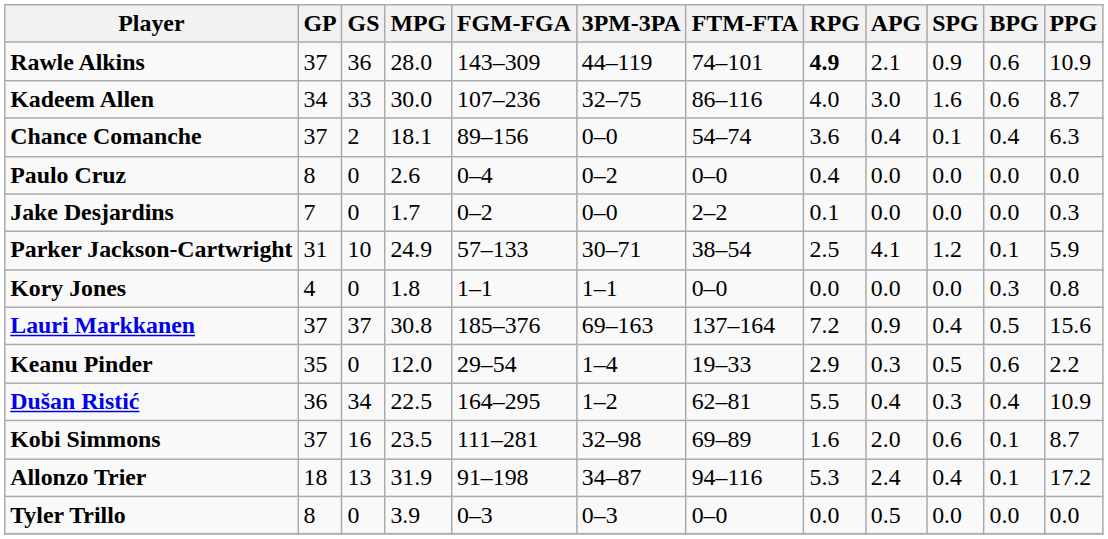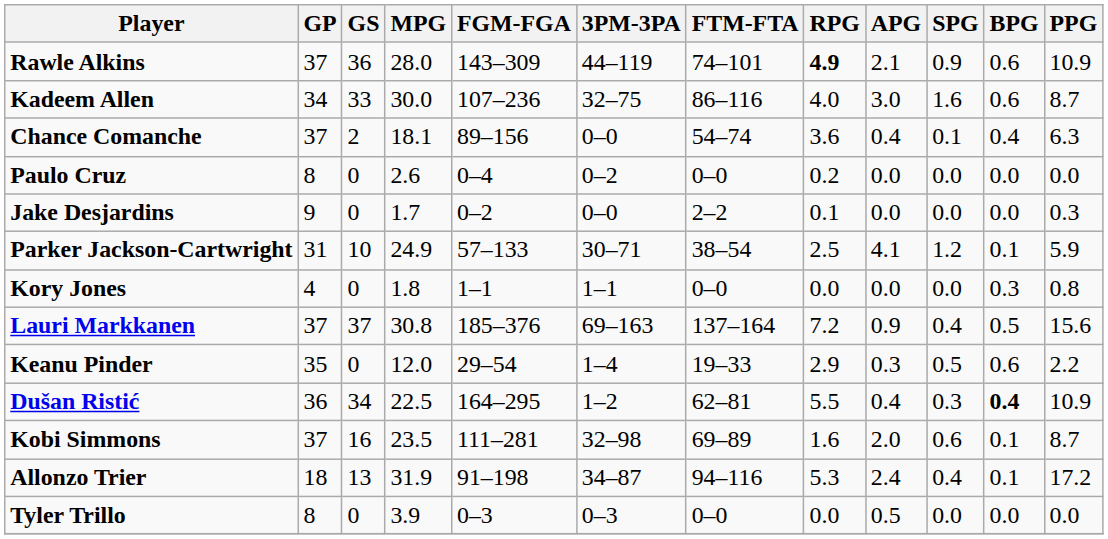(824, 174) 0.4 -> (824, 174) 0.2
(309, 212) 7 -> (309, 212) 9
(1004, 401) normal -> (1004, 401) bold
